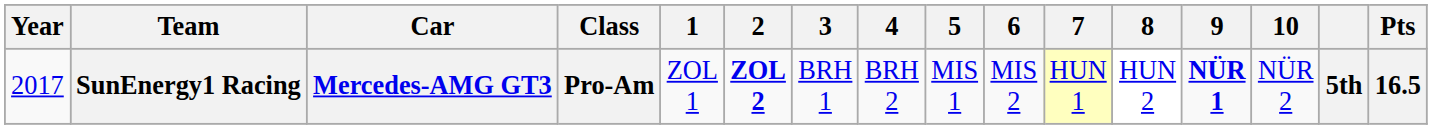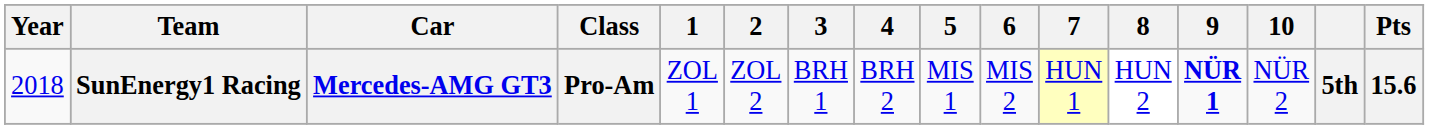(37, 85) 2017 -> (37, 85) 2018
(758, 85) bold -> (756, 85) normal
(1398, 85) 16.5 -> (1393, 85) 15.6
